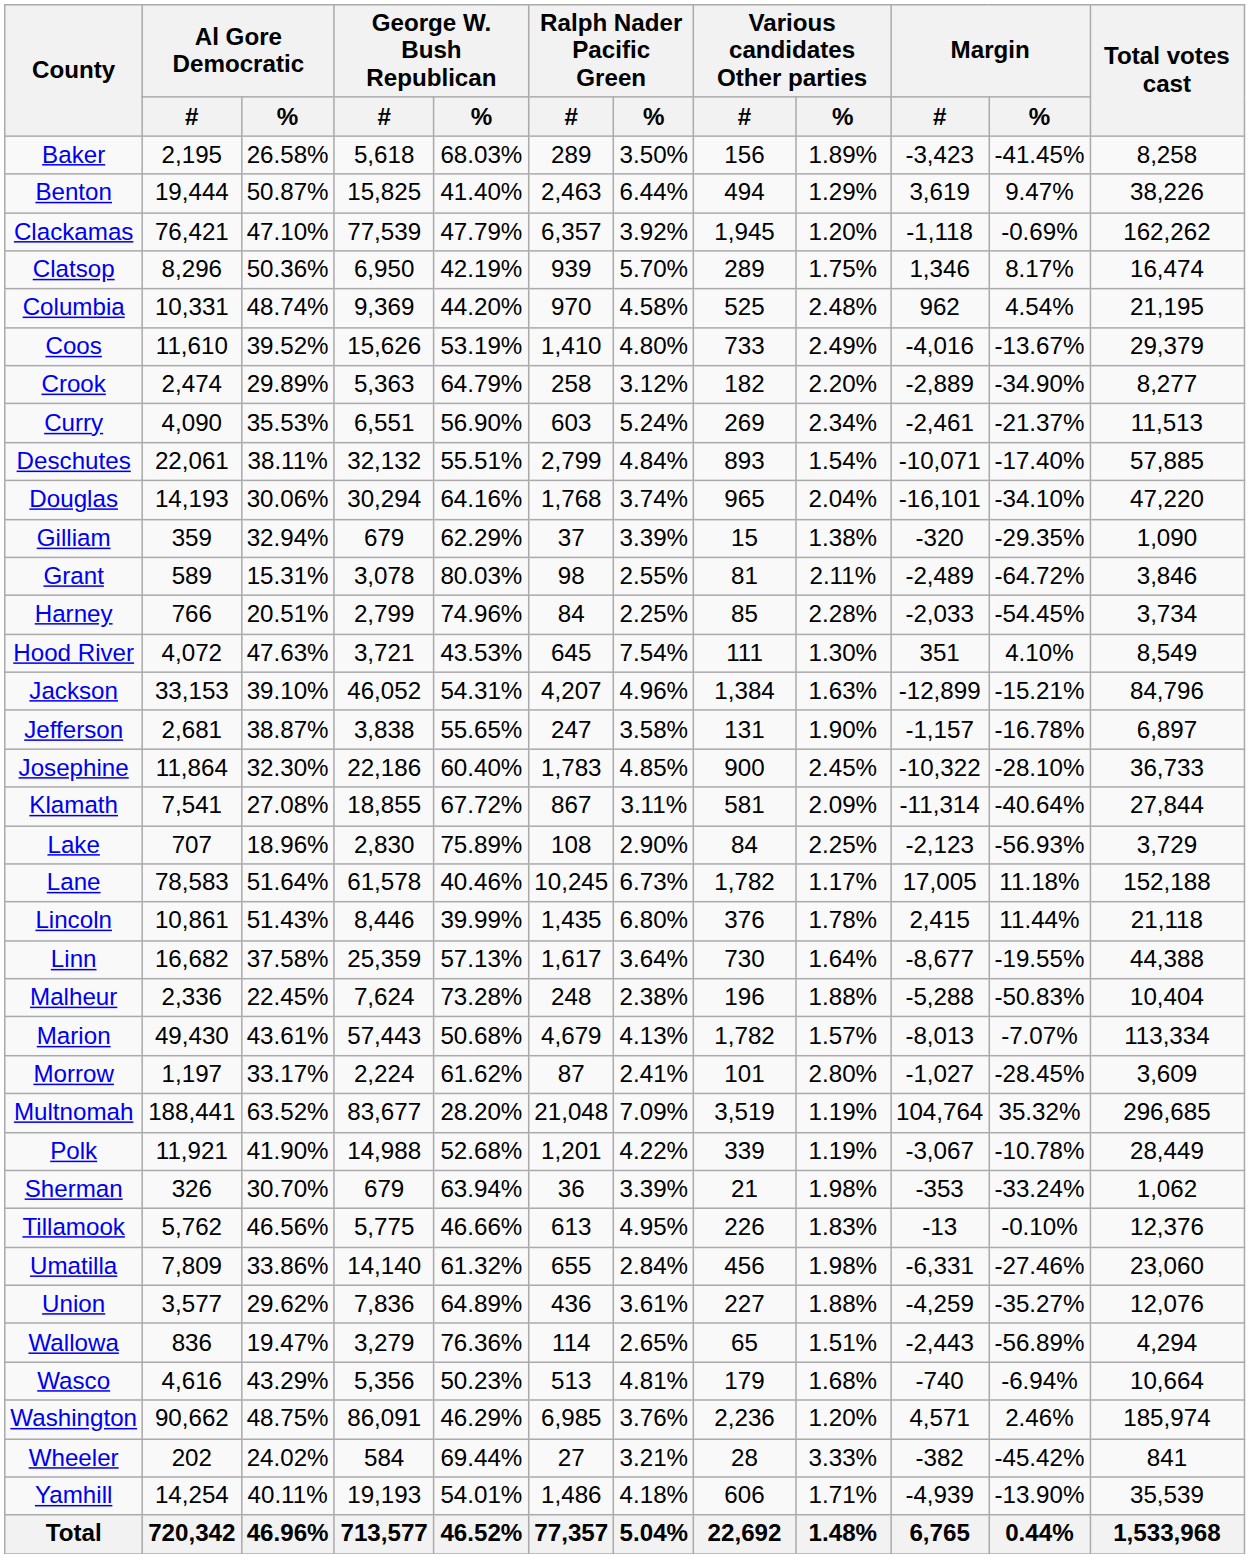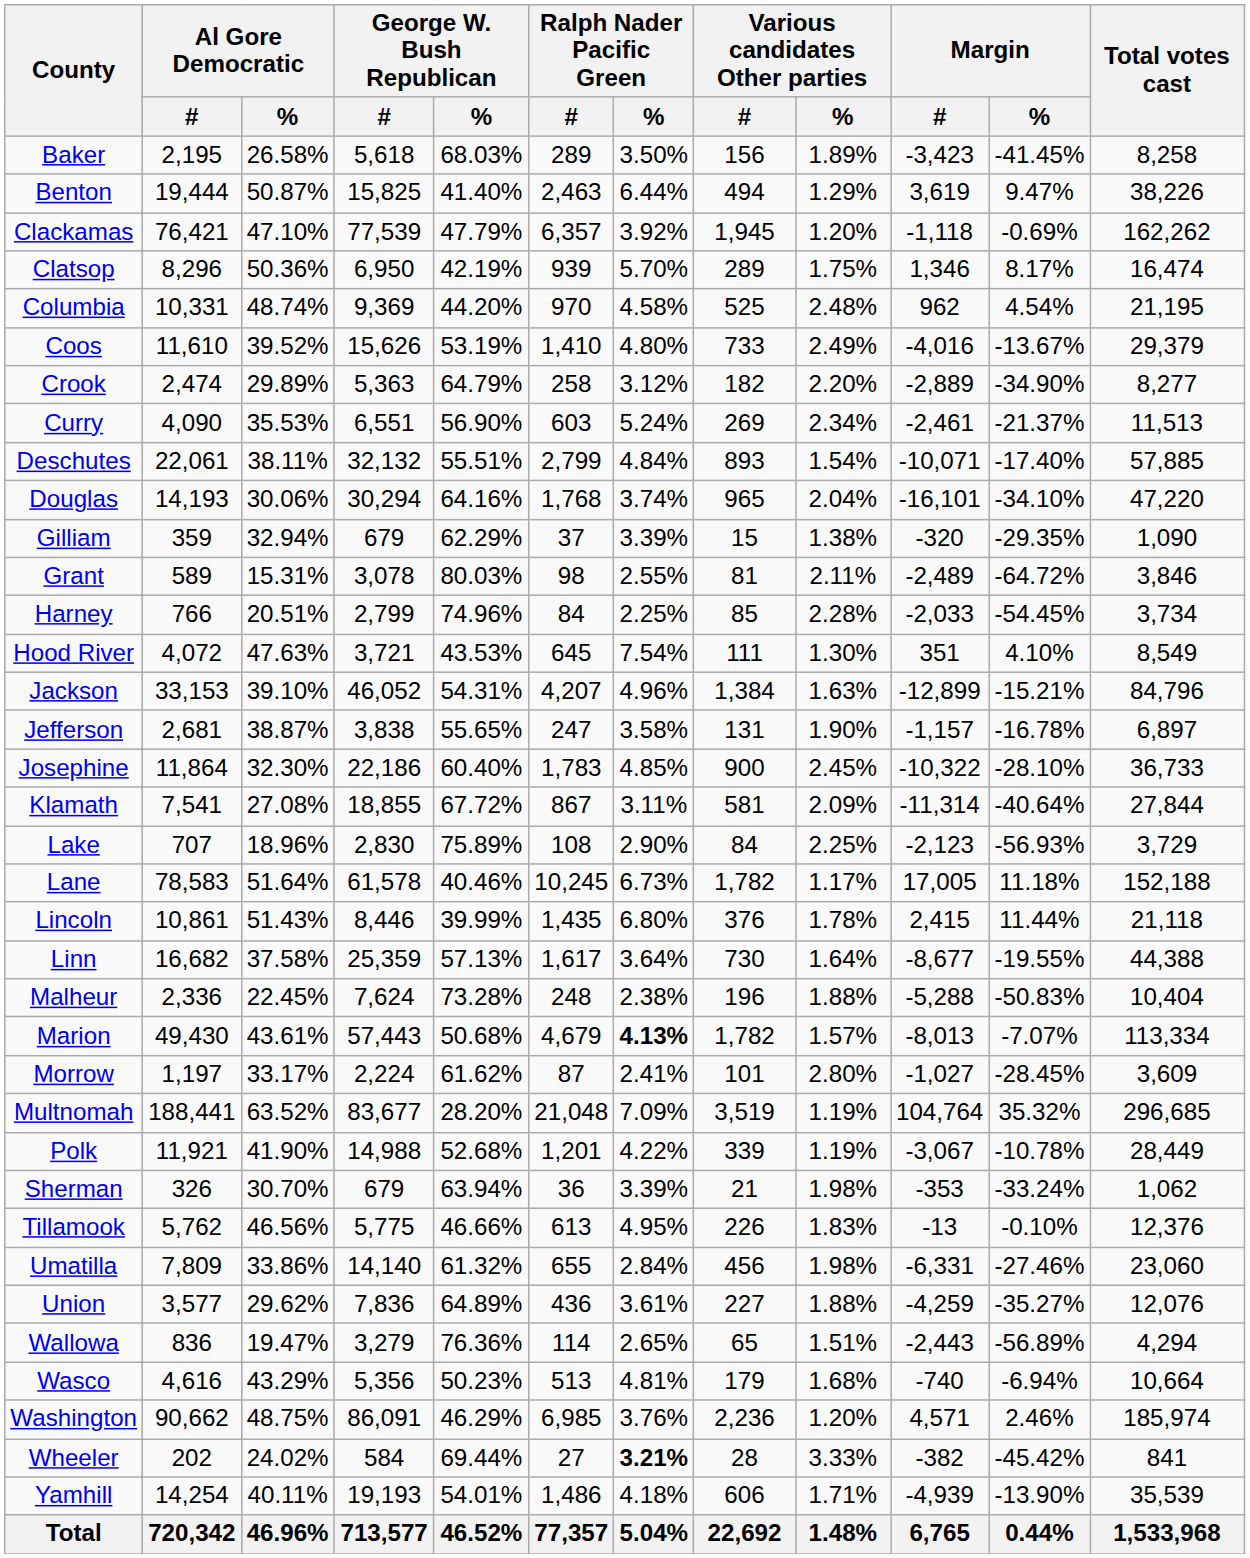(654, 1035) normal -> (654, 1035) bold
(654, 1457) normal -> (654, 1457) bold
